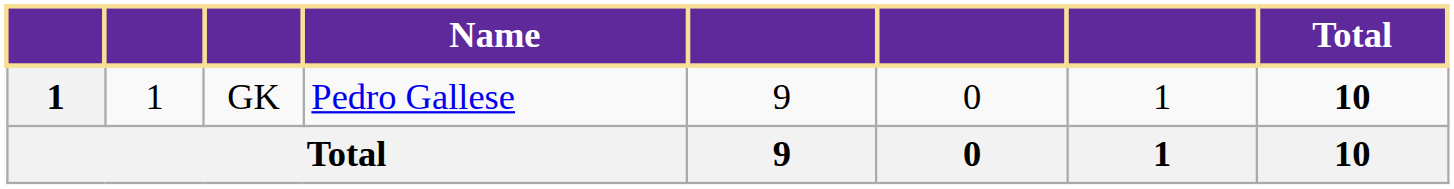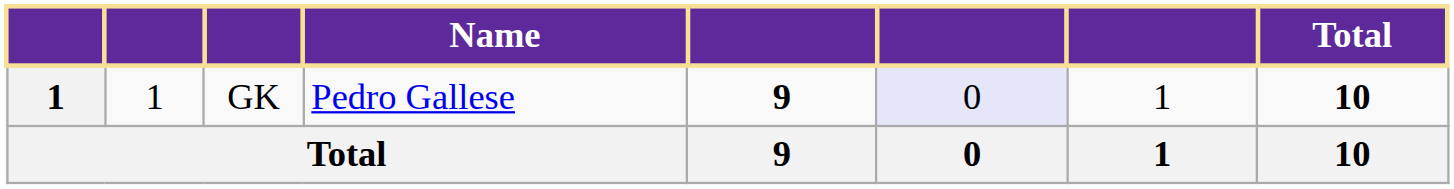(782, 95) normal -> (782, 95) bold
(972, 95) no background -> (972, 95) lavender background
